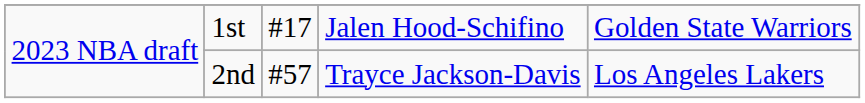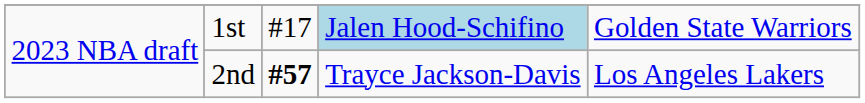(445, 27) no background -> (445, 27) lightblue background
(290, 73) normal -> (290, 73) bold
